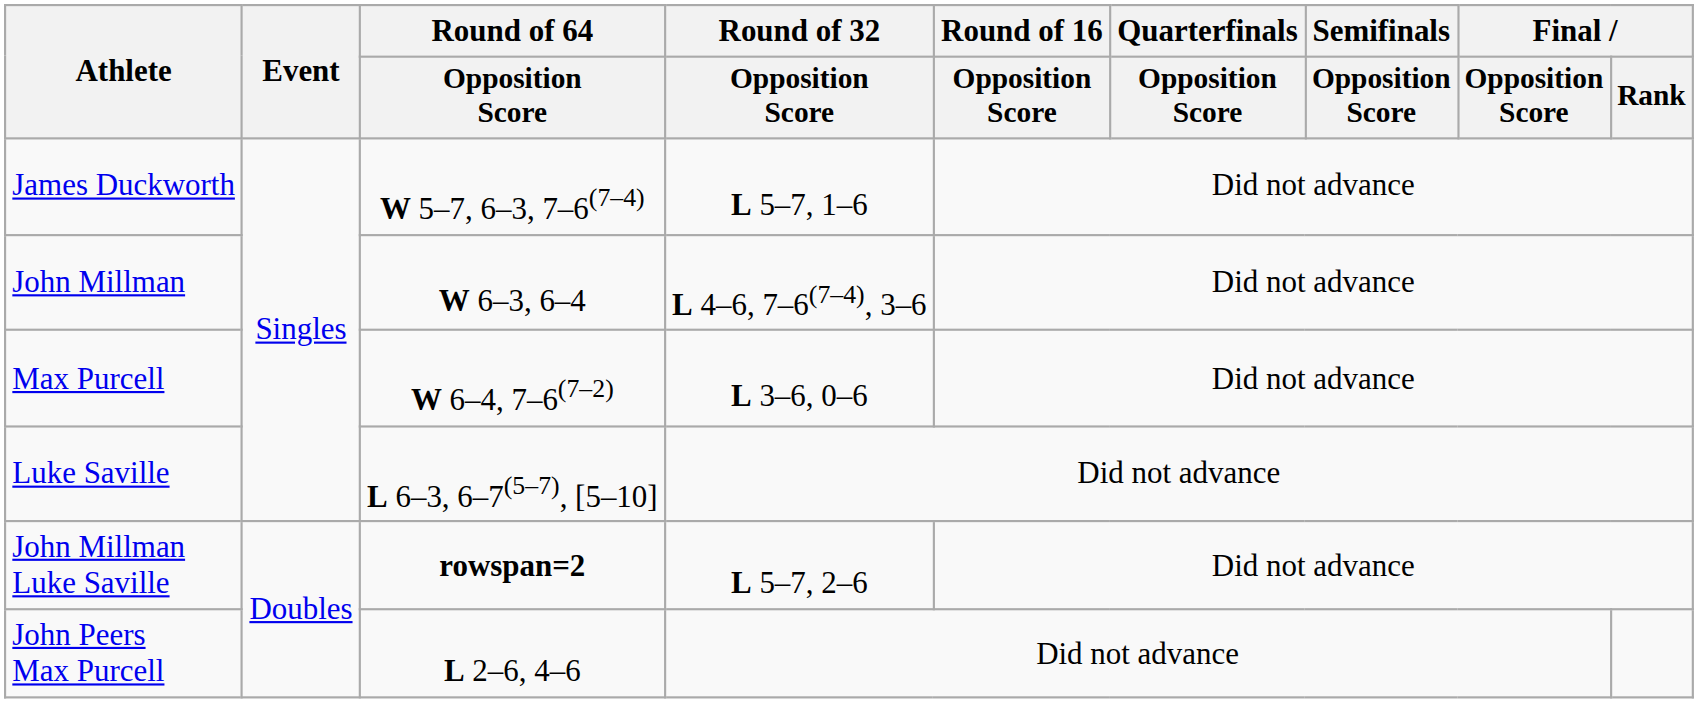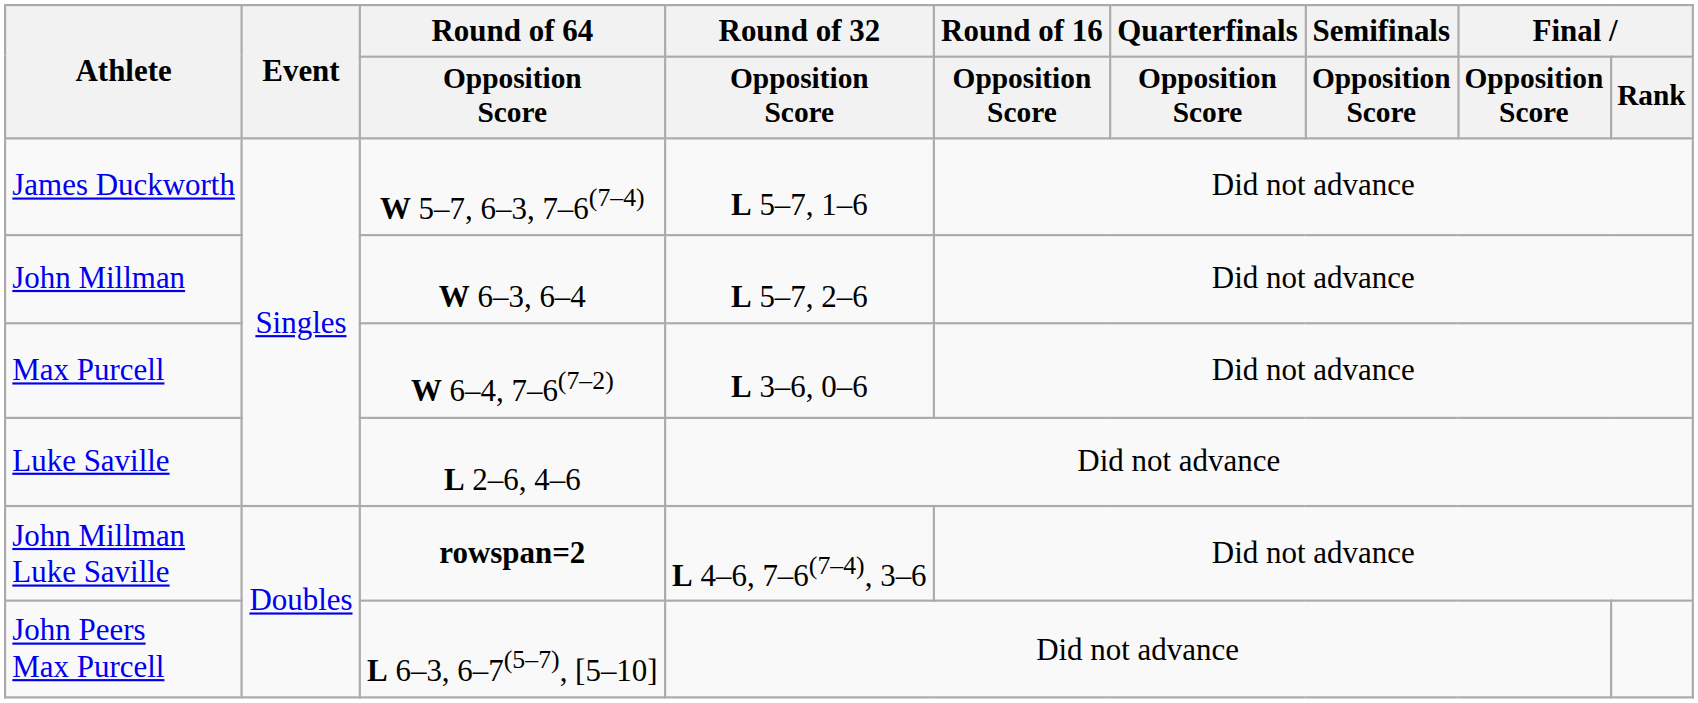(799, 300) L 4–6, 7–6(7–4), 3–6 -> (799, 296) L 5–7, 2–6
(512, 492) L 6–3, 6–7(5–7), [5–10] -> (512, 479) L 2–6, 4–6
(799, 583) L 5–7, 2–6 -> (799, 571) L 4–6, 7–6(7–4), 3–6
(512, 671) L 2–6, 4–6 -> (512, 667) L 6–3, 6–7(5–7), [5–10]
